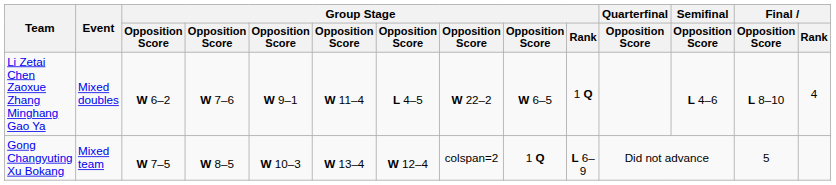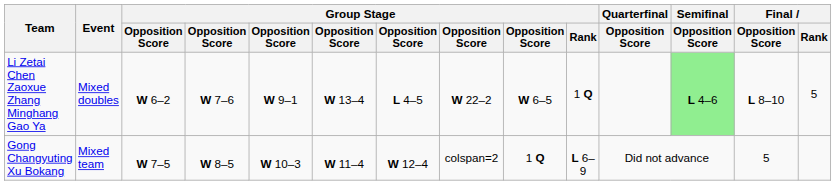(344, 101) W 11–4 -> (344, 101) W 13–4
(703, 101) no background -> (703, 101) lightgreen background
(814, 94) 4 -> (814, 94) 5
(344, 165) W 13–4 -> (344, 165) W 11–4
